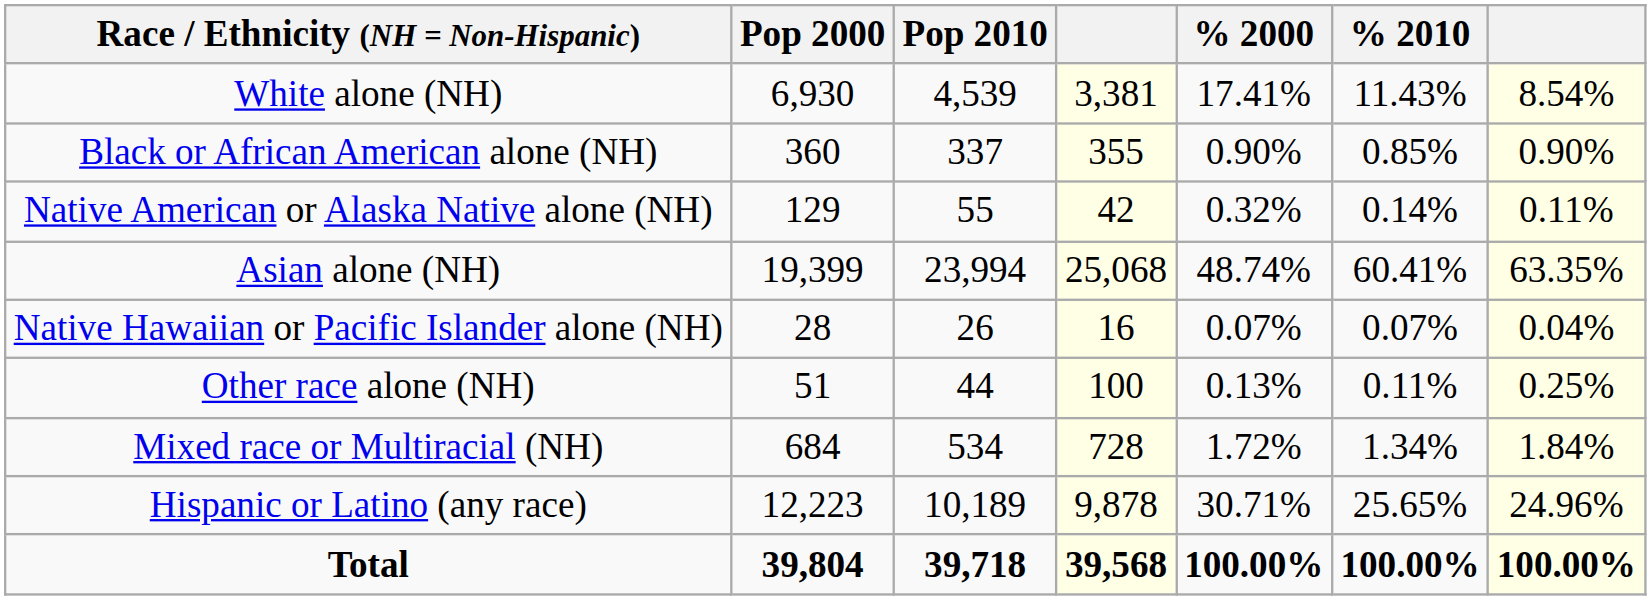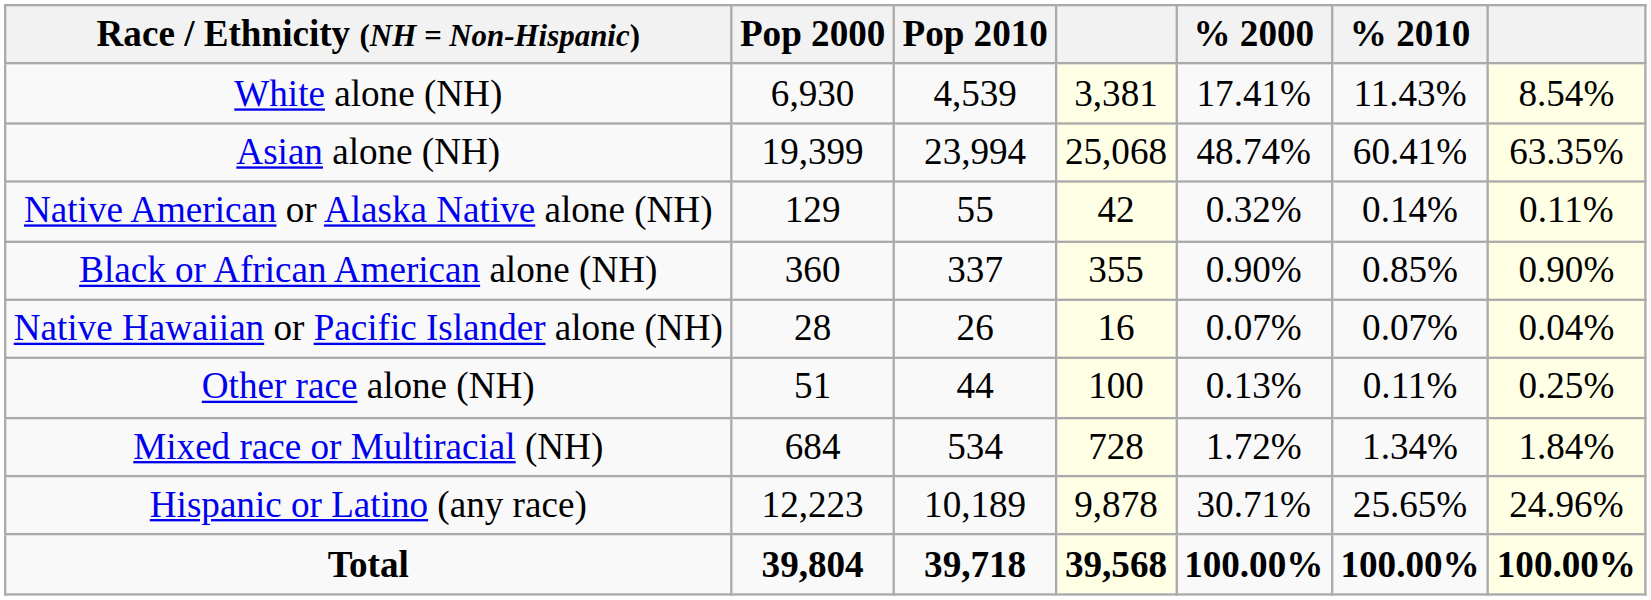rows swapped: (368, 151) <-> (368, 269)
